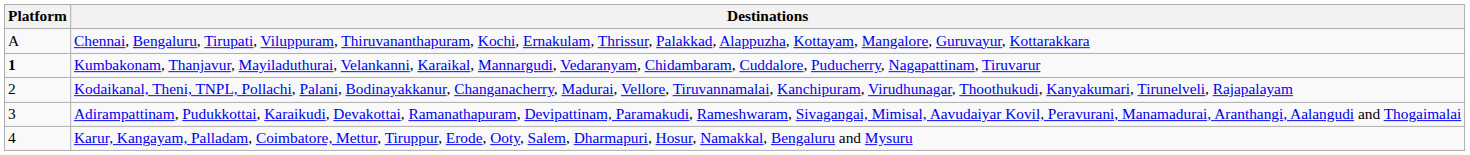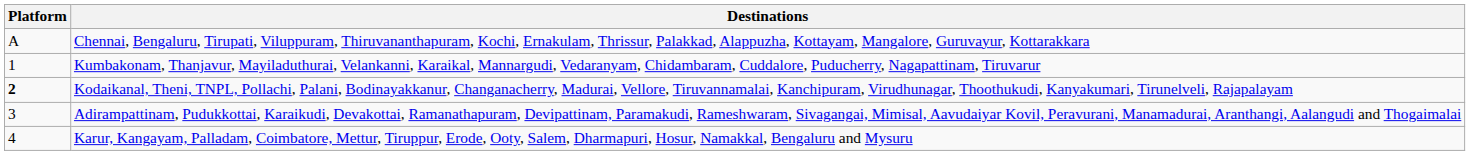(12, 65) bold -> (12, 65) normal
(12, 89) normal -> (12, 89) bold
